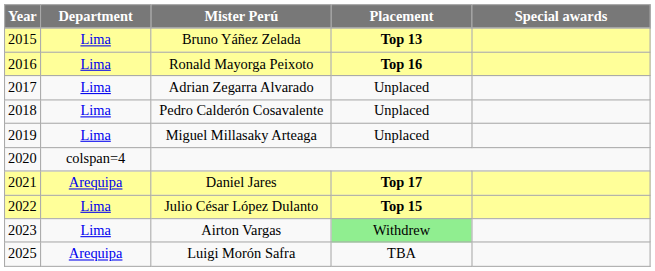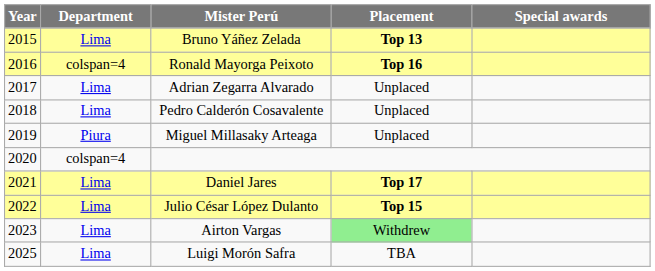(96, 63) Lima -> (96, 63) colspan=4
(96, 134) Lima -> (96, 134) Piura
(96, 182) Arequipa -> (96, 182) Lima
(96, 253) Arequipa -> (96, 253) Lima
